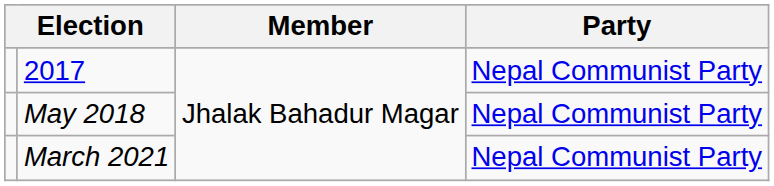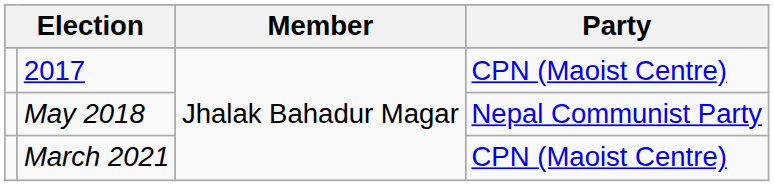(617, 69) Nepal Communist Party -> (599, 69) CPN (Maoist Centre)
(617, 157) Nepal Communist Party -> (599, 157) CPN (Maoist Centre)
